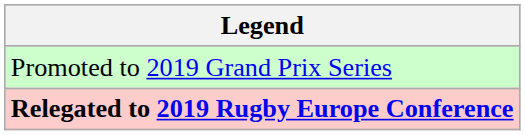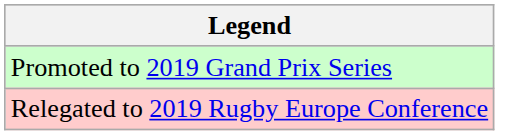(262, 108) bold -> (250, 108) normal
